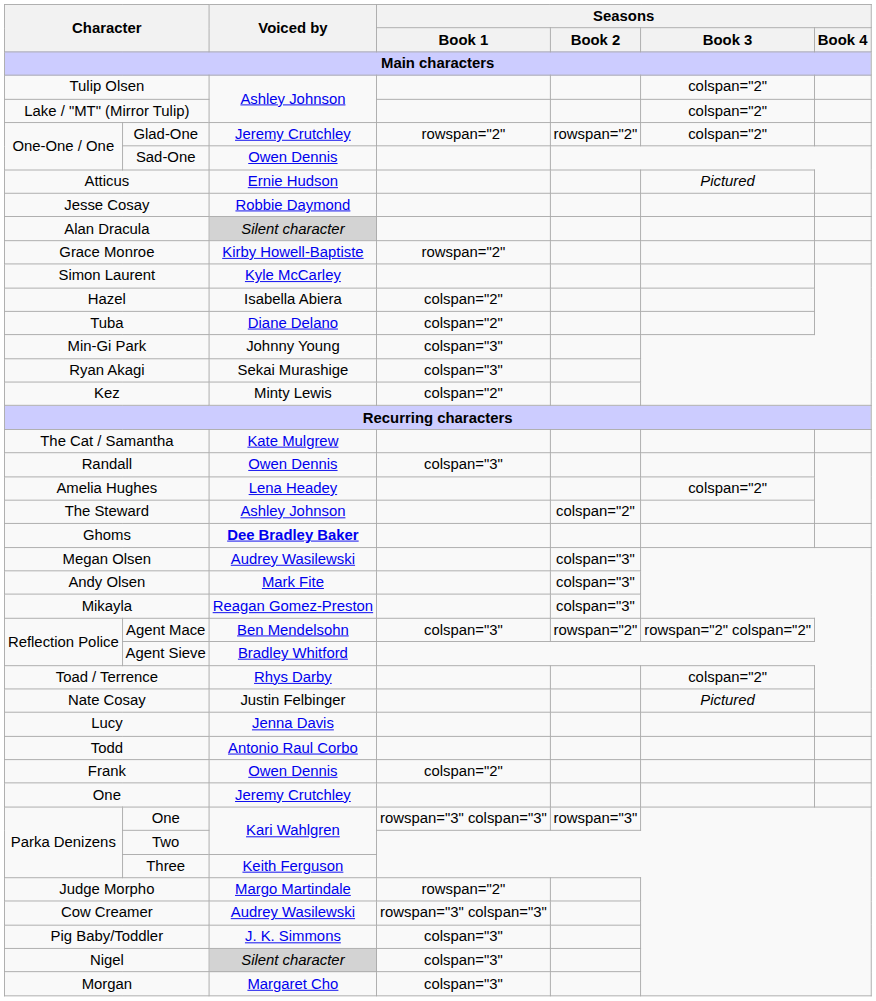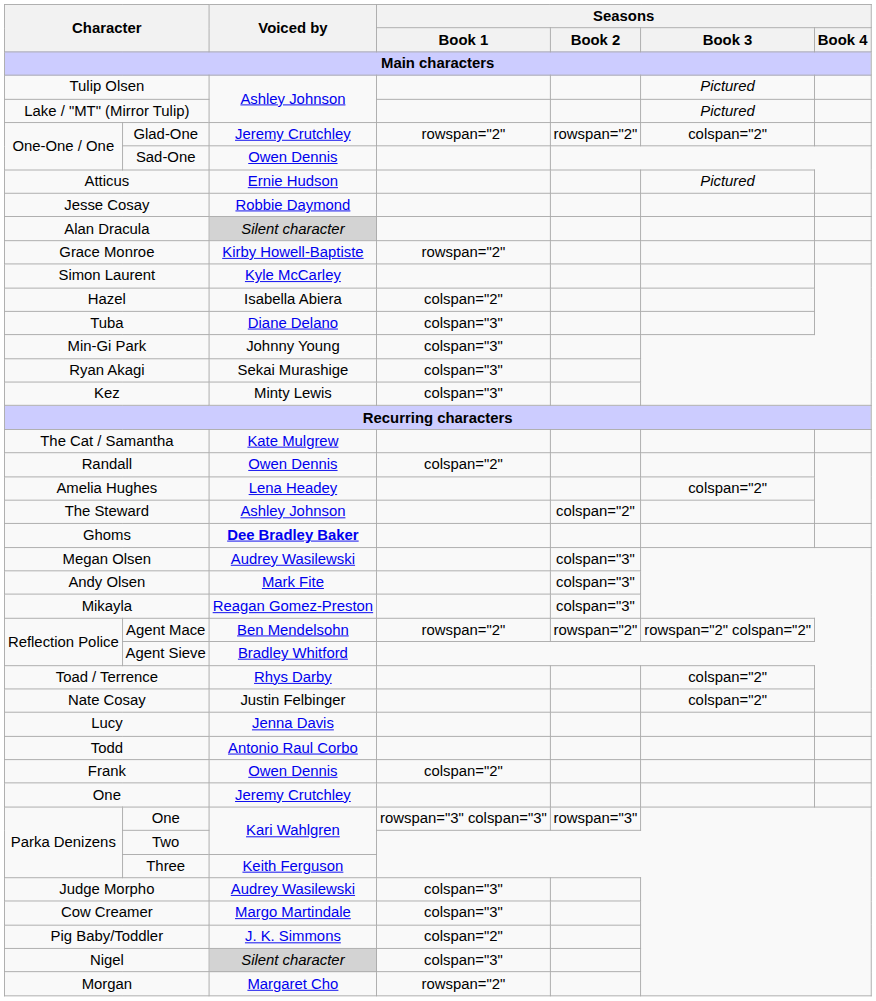(728, 87) colspan="2" -> (728, 87) Pictured
(728, 110) colspan="2" -> (728, 110) Pictured
(463, 323) colspan="2" -> (463, 323) colspan="3"
(463, 393) colspan="2" -> (463, 393) colspan="3"
(463, 464) colspan="3" -> (463, 464) colspan="2"
(463, 629) colspan="3" -> (463, 629) rowspan="2"
(728, 700) Pictured -> (728, 700) colspan="2"
(293, 889) Margo Martindale -> (293, 889) Audrey Wasilewski
(463, 889) rowspan="2" -> (463, 889) colspan="3"
(293, 913) Audrey Wasilewski -> (293, 913) Margo Martindale
(463, 913) rowspan="3" colspan="3" -> (463, 913) colspan="3"
(463, 936) colspan="3" -> (463, 936) colspan="2"
(463, 983) colspan="3" -> (463, 983) rowspan="2"
